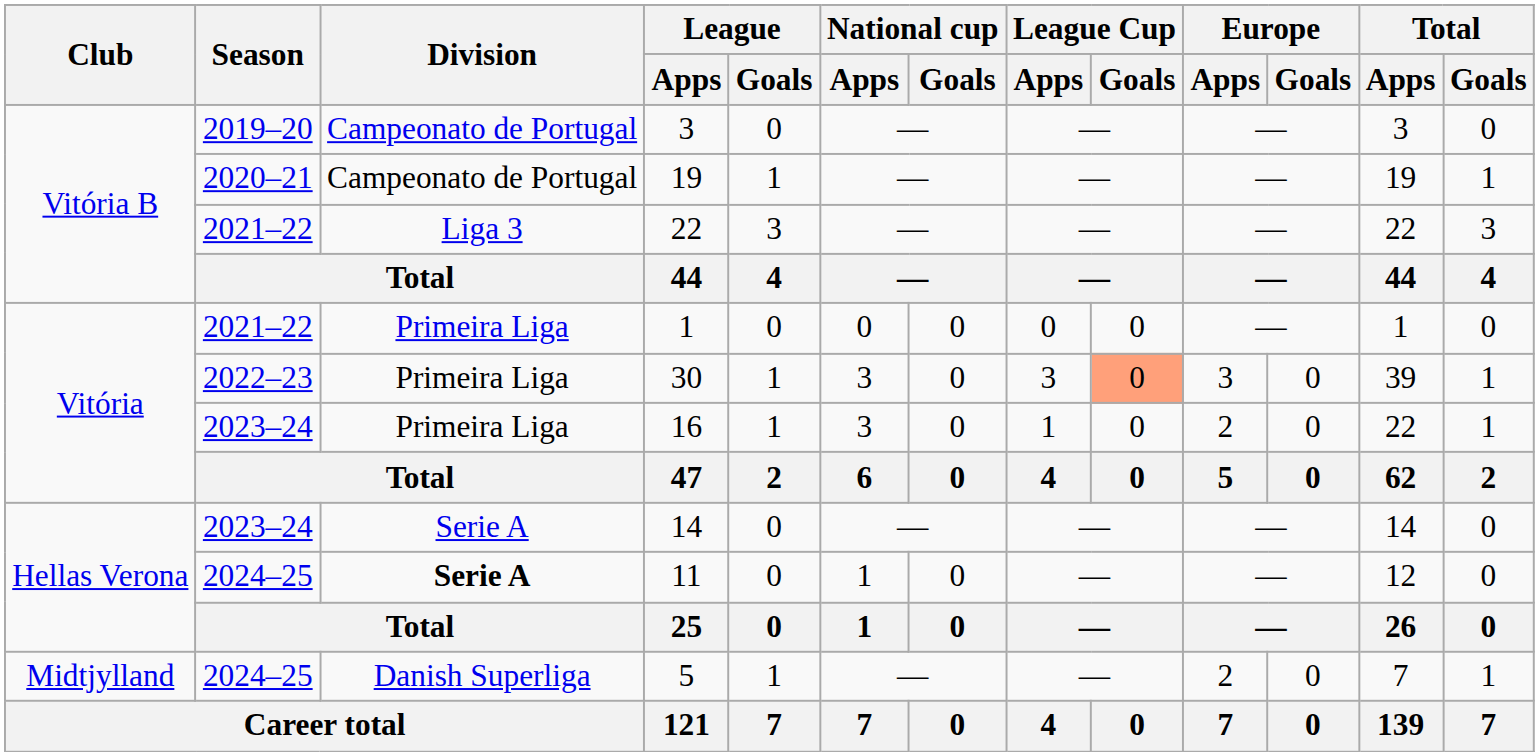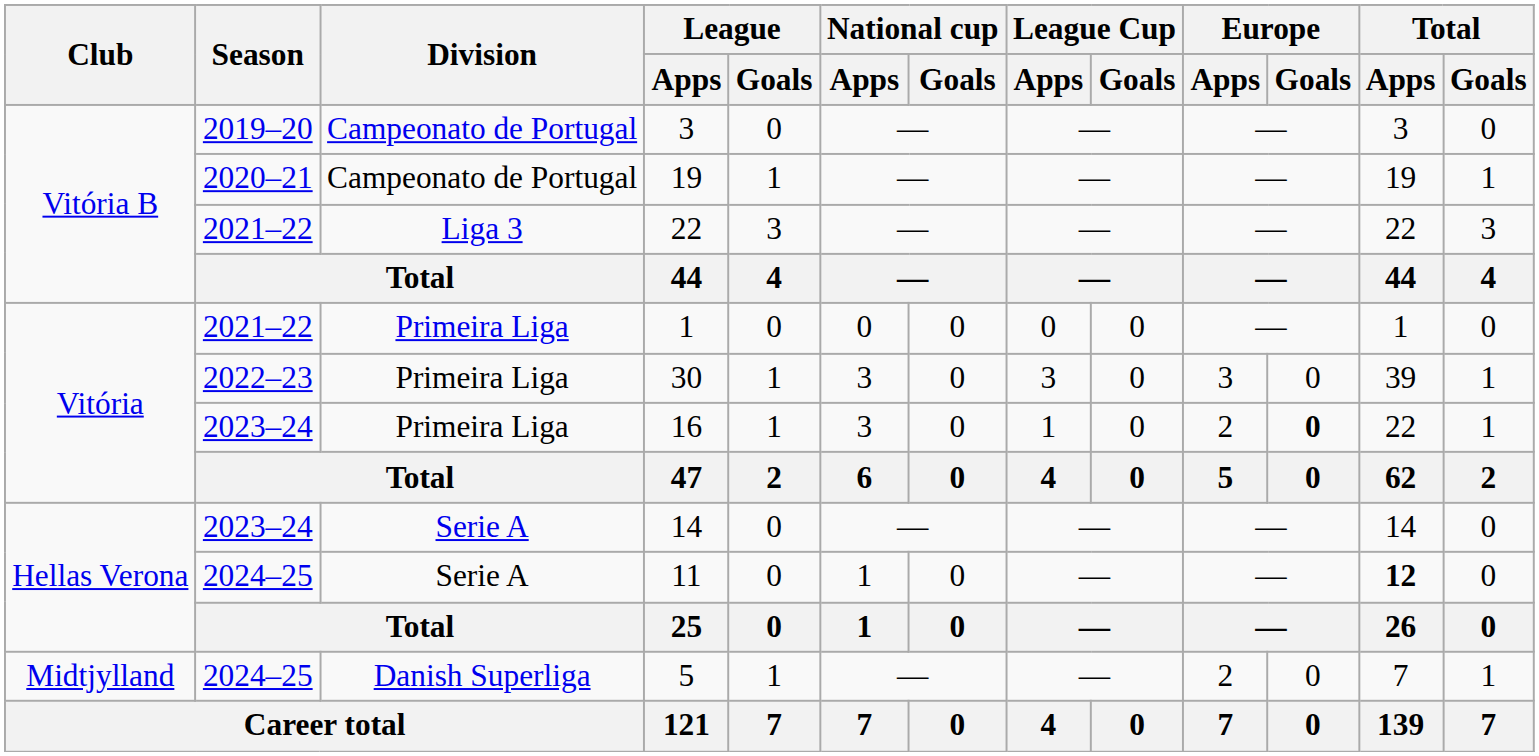(1137, 377) lightsalmon background -> (1137, 377) no background
(1313, 427) normal -> (1313, 427) bold
(482, 576) bold -> (482, 576) normal
(1401, 576) normal -> (1401, 576) bold
